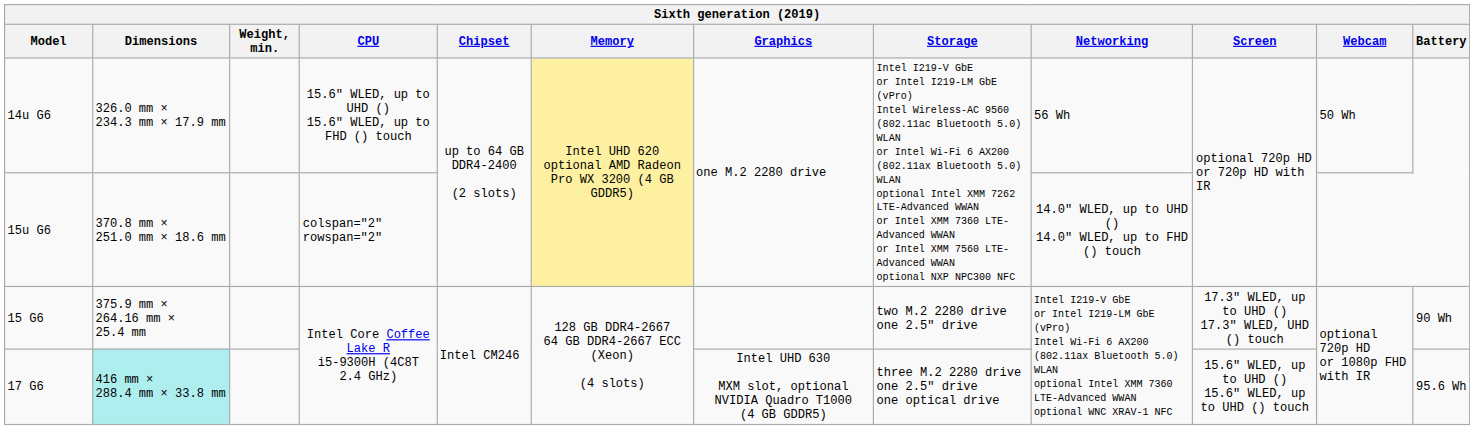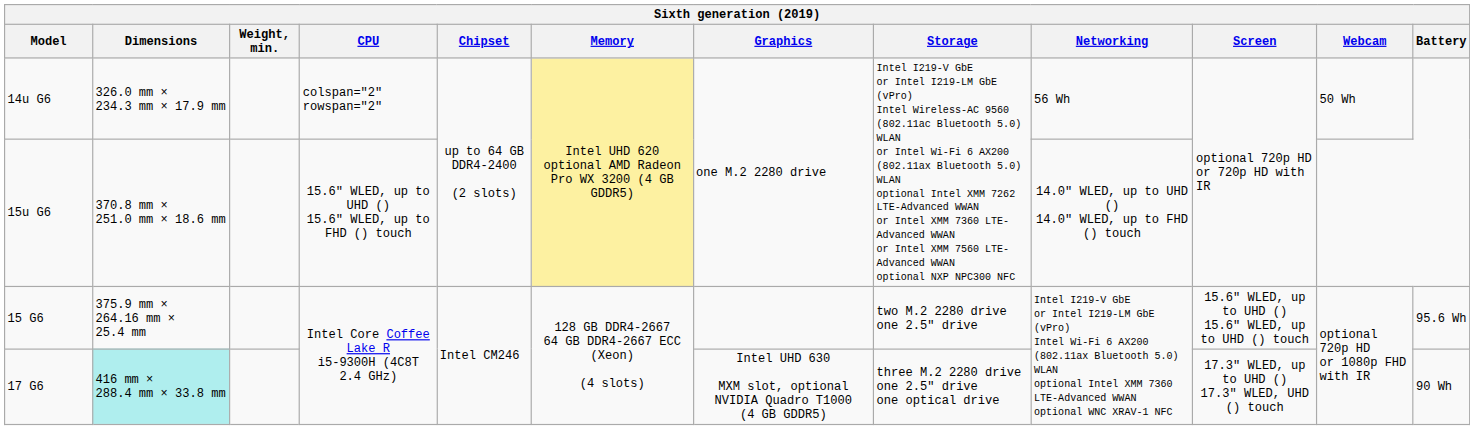(368, 116) 15.6" WLED, up to UHD () 15.6" WLED, up to FHD () touch -> (343, 99) colspan="2" rowspan="2"
(343, 230) colspan="2" rowspan="2" -> (368, 214) 15.6" WLED, up to UHD () 15.6" WLED, up to FHD () touch
(1255, 318) 17.3" WLED, up to UHD () 17.3" WLED, UHD () touch -> (1255, 318) 15.6" WLED, up to UHD () 15.6" WLED, up to UHD () touch
(1434, 318) 90 Wh -> (1441, 318) 95.6 Wh
(1255, 387) 15.6" WLED, up to UHD () 15.6" WLED, up to UHD () touch -> (1255, 387) 17.3" WLED, up to UHD () 17.3" WLED, UHD () touch
(1441, 387) 95.6 Wh -> (1434, 387) 90 Wh
